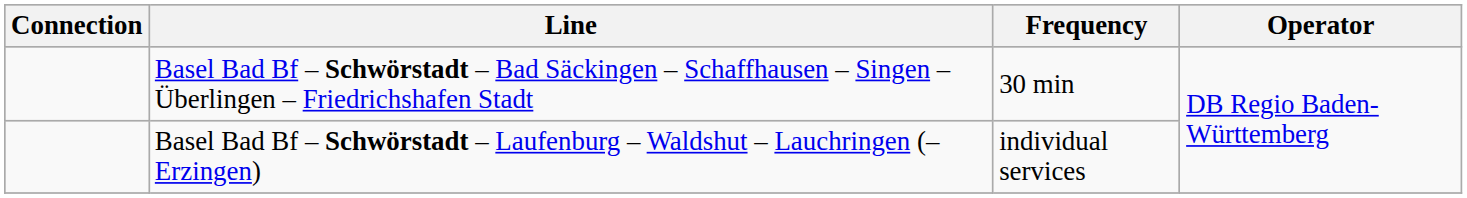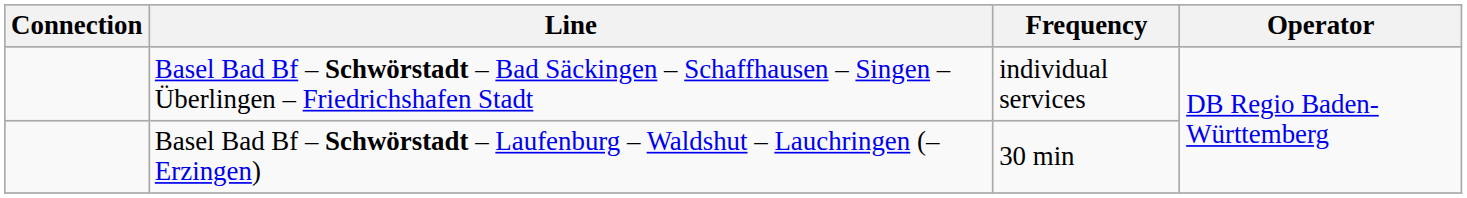(1037, 83) 30 min -> (1054, 83) individual services
(1054, 156) individual services -> (1037, 156) 30 min
